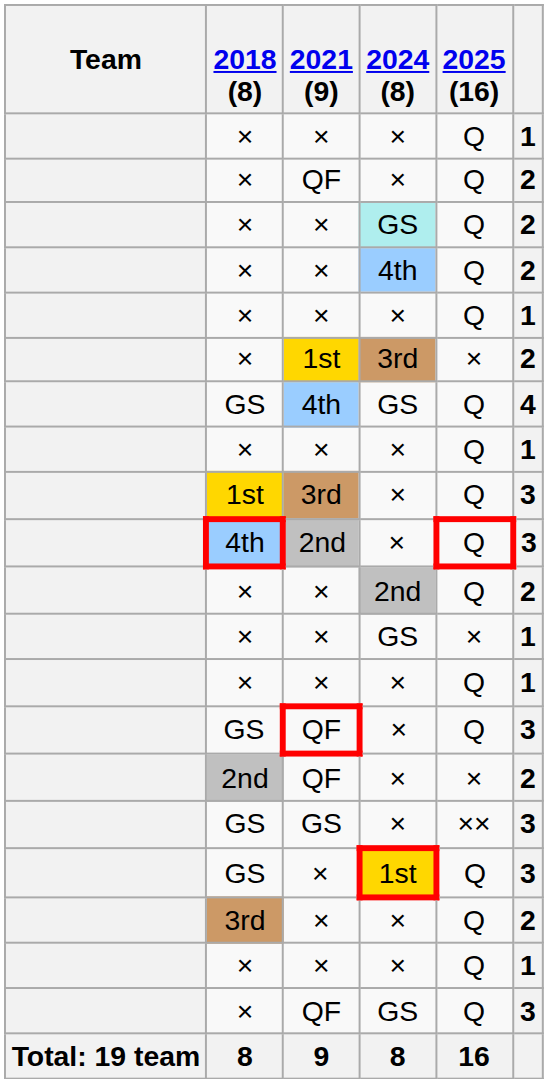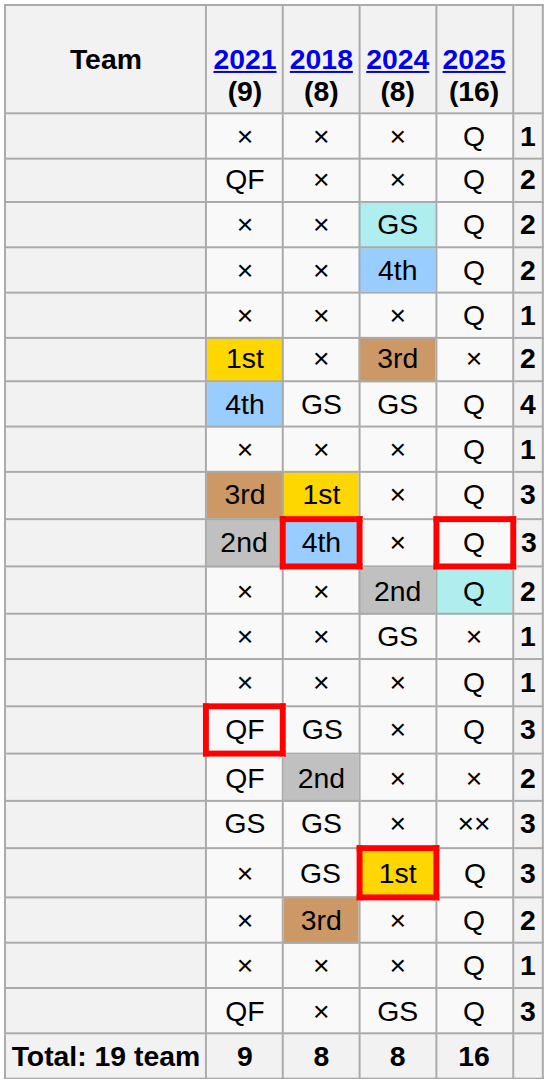columns swapped: (245, 75) <-> (321, 75)
(474, 592) no background -> (474, 592) paleturquoise background
